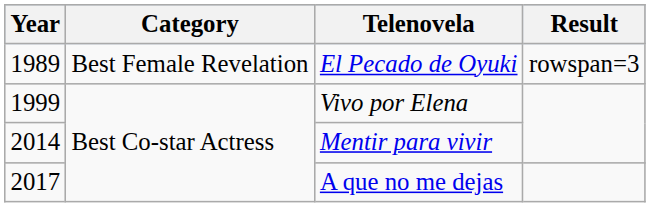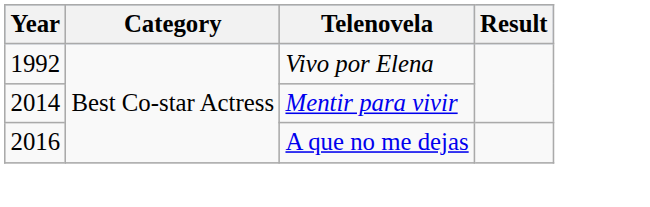- row: (419, 63)
(35, 102) 1999 -> (35, 63) 1992
(35, 181) 2017 -> (35, 142) 2016
